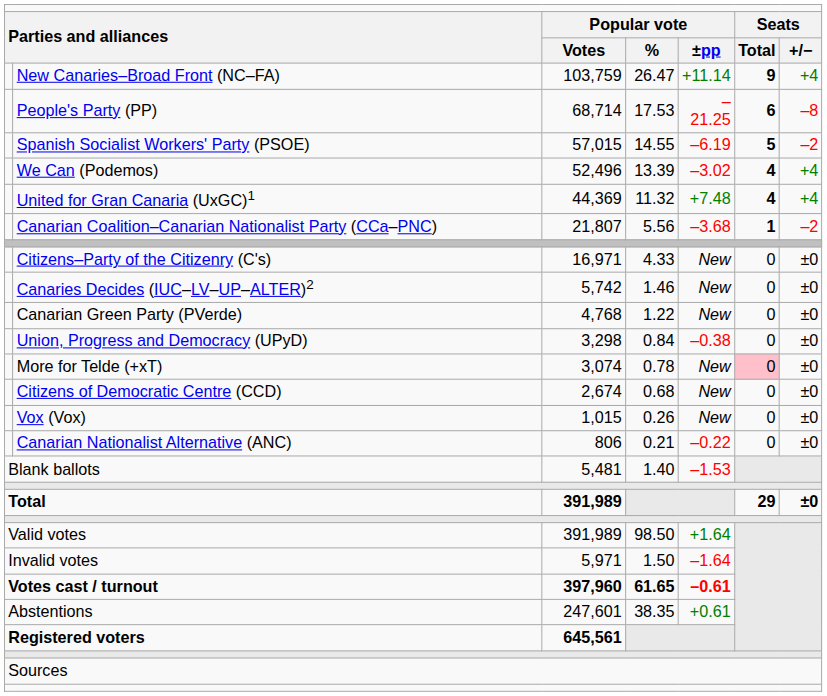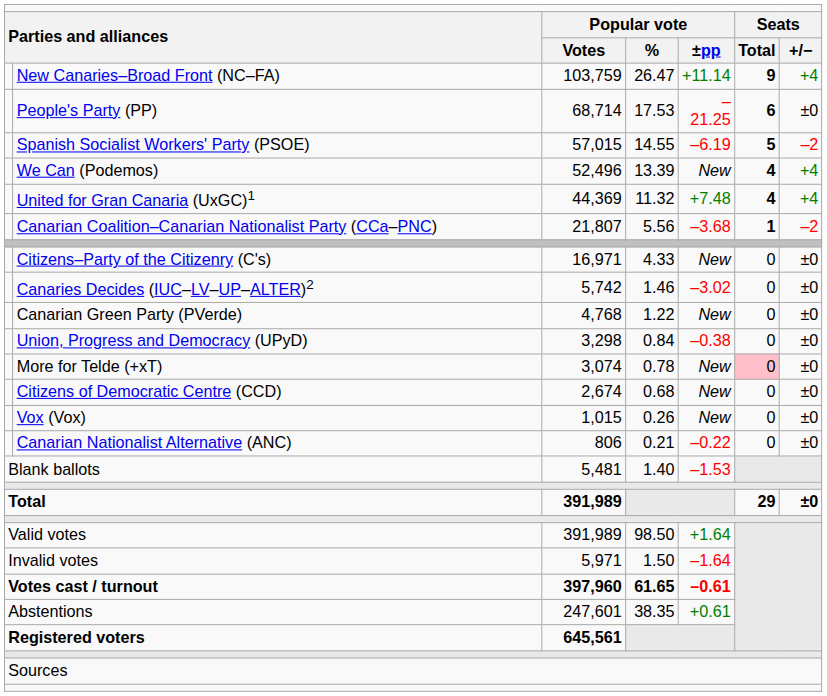(809, 110) –8 -> (809, 110) ±0
(710, 171) –3.02 -> (715, 171) New
(715, 287) New -> (710, 287) –3.02
